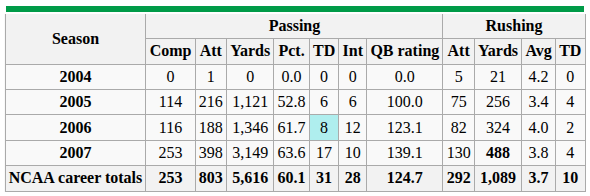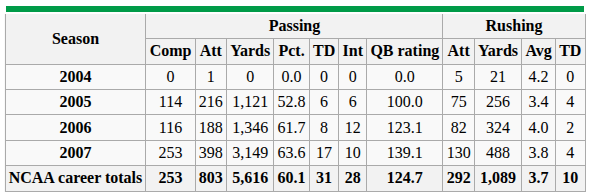(324, 127) paleturquoise background -> (324, 127) no background
(498, 152) bold -> (498, 152) normal
